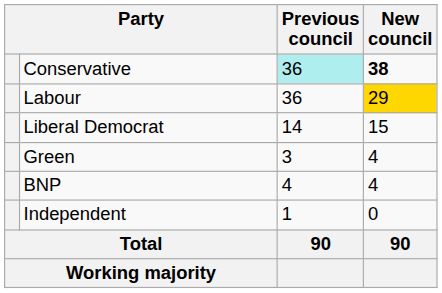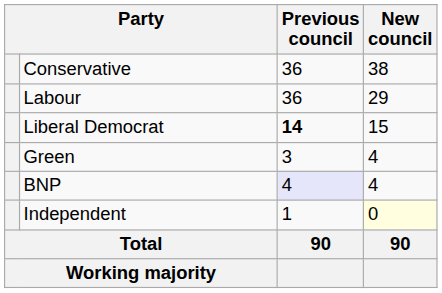(292, 68) paleturquoise background -> (292, 68) no background
(378, 68) bold -> (378, 68) normal
(378, 98) gold background -> (378, 98) no background
(292, 127) normal -> (292, 127) bold
(287, 185) no background -> (287, 185) lavender background
(373, 214) no background -> (373, 214) lightyellow background
